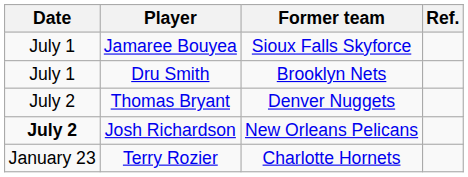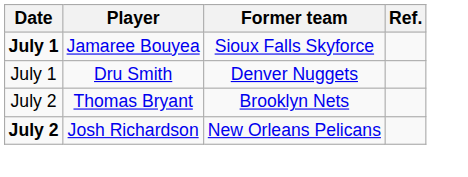(52, 46) normal -> (34, 46) bold
(332, 74) Brooklyn Nets -> (294, 74) Denver Nuggets
(332, 102) Denver Nuggets -> (294, 102) Brooklyn Nets
- row: (170, 158)
